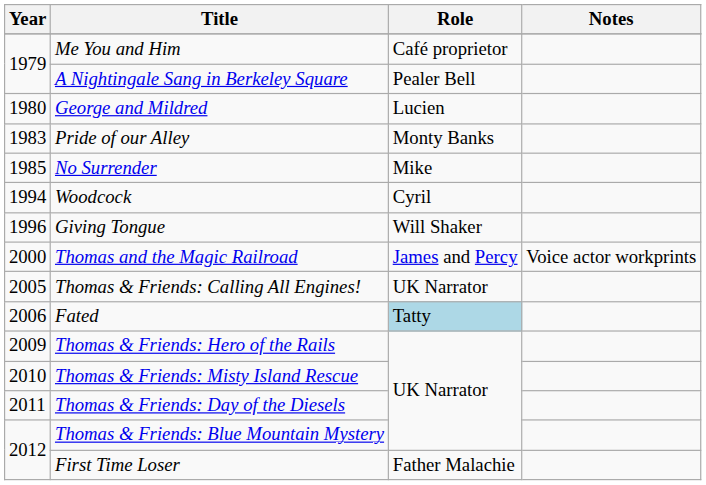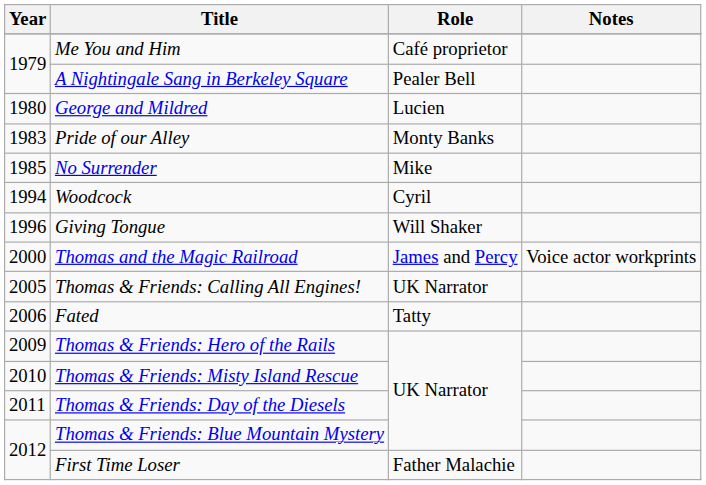(412, 316) lightblue background -> (412, 316) no background
